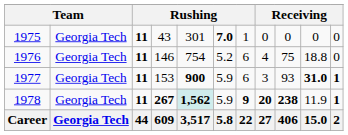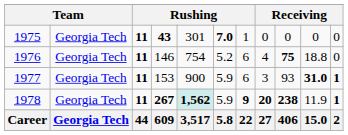(164, 36) normal -> (164, 36) bold
(288, 57) normal -> (288, 57) bold
(195, 78) bold -> (195, 78) normal
